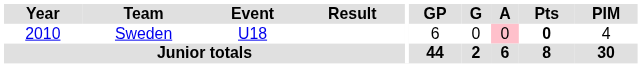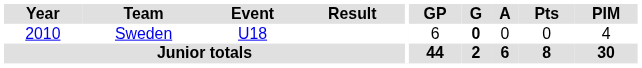(476, 33) normal -> (476, 33) bold
(505, 33) pink background -> (505, 33) no background
(547, 33) bold -> (547, 33) normal
